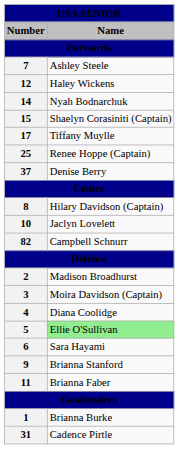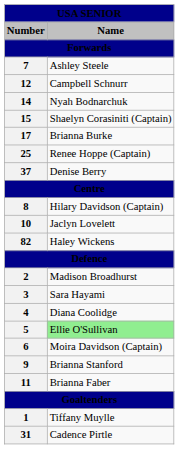(82, 83) Haley Wickens -> (89, 83) Campbell Schnurr
(82, 136) Tiffany Muylle -> (81, 136) Brianna Burke
(89, 242) Campbell Schnurr -> (82, 242) Haley Wickens
(106, 294) Moira Davidson (Captain) -> (77, 294) Sara Hayami
(77, 347) Sara Hayami -> (106, 347) Moira Davidson (Captain)
(81, 417) Brianna Burke -> (82, 417) Tiffany Muylle
